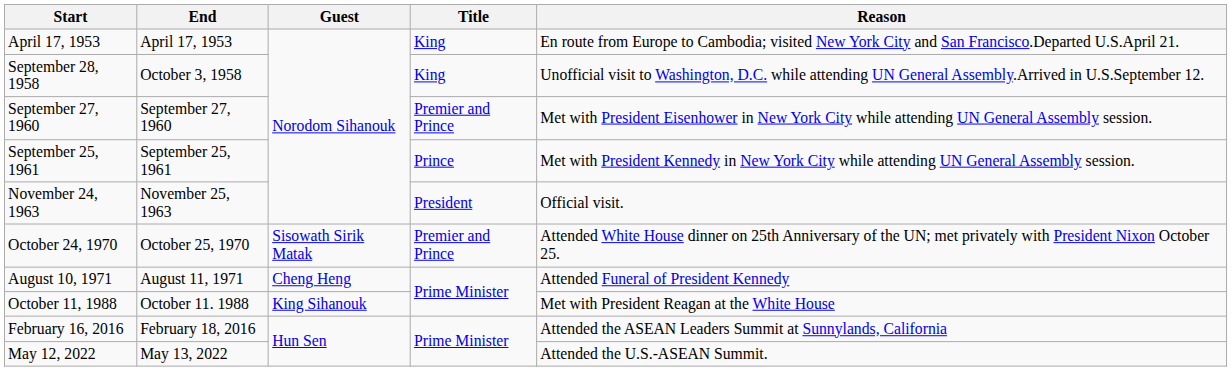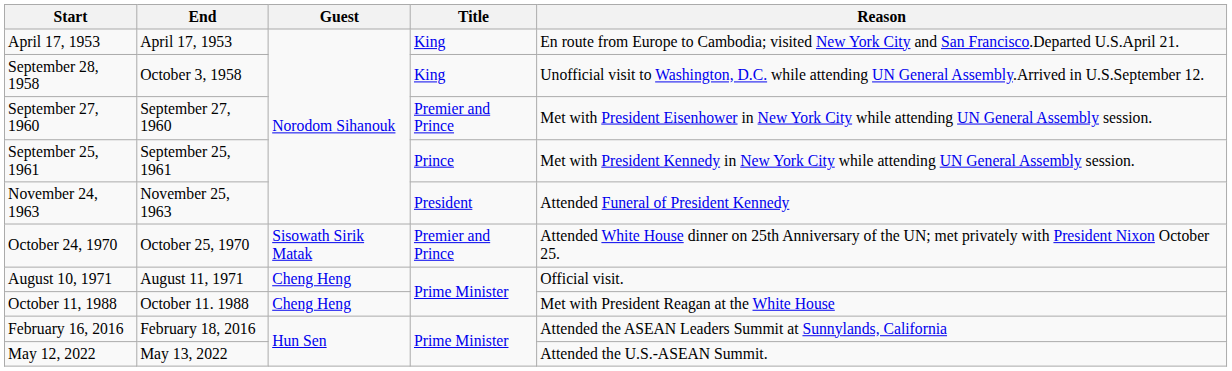(582, 203) Official visit. -> (665, 203) Attended Funeral of President Kennedy
(665, 279) Attended Funeral of President Kennedy -> (582, 279) Official visit.
(319, 304) King Sihanouk -> (312, 304) Cheng Heng
